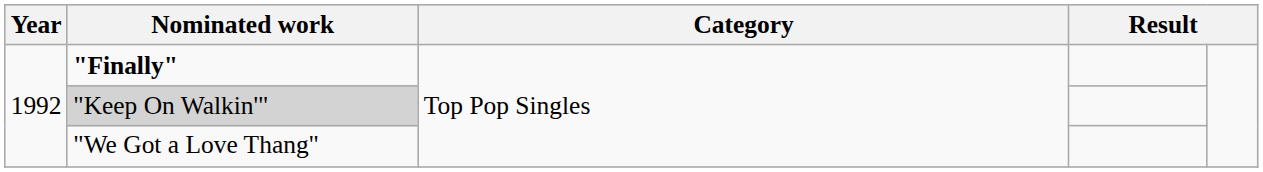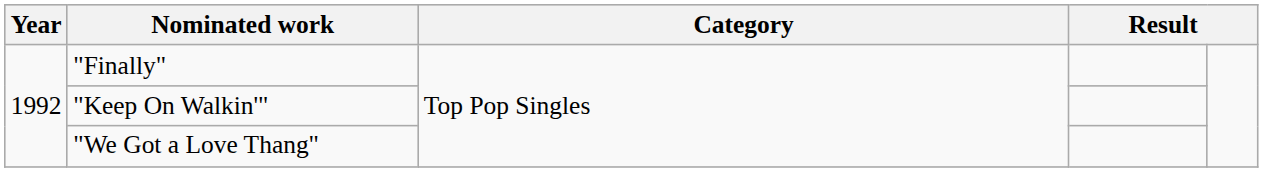(126, 65) bold -> (120, 65) normal
(171, 105) lightgrey background -> (171, 105) no background
